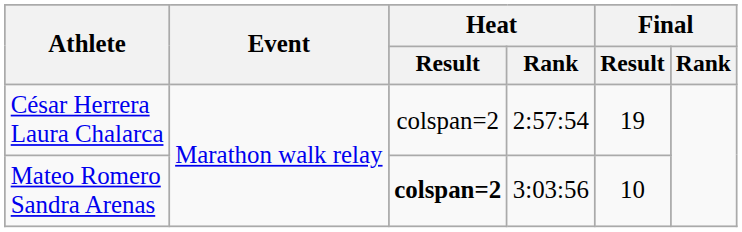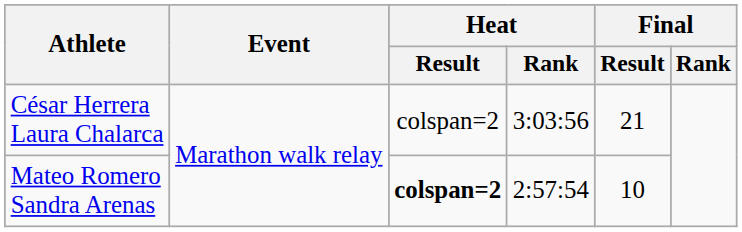(551, 120) 2:57:54 -> (551, 120) 3:03:56
(632, 120) 19 -> (632, 120) 21
(551, 190) 3:03:56 -> (551, 190) 2:57:54
